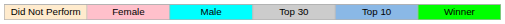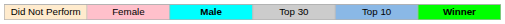(211, 12) normal -> (211, 12) bold
(459, 12) normal -> (459, 12) bold
